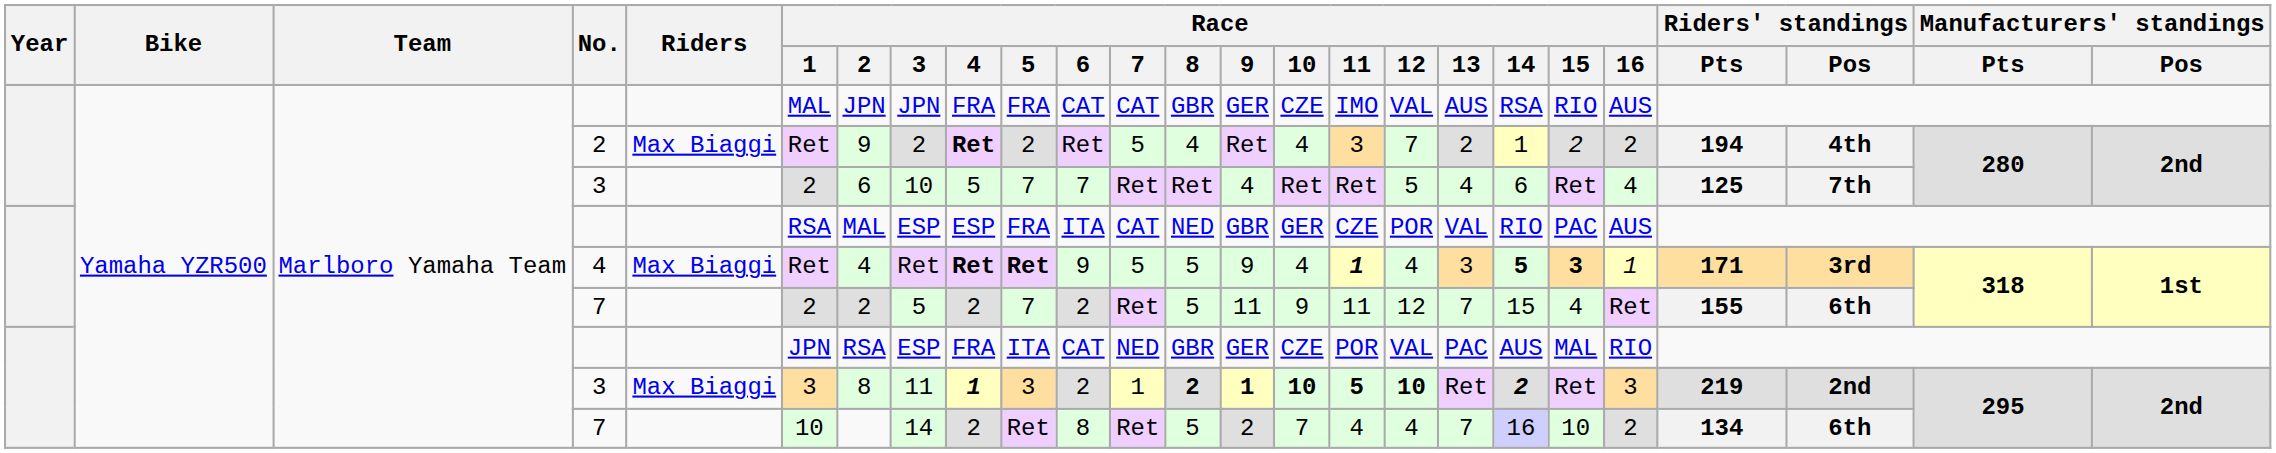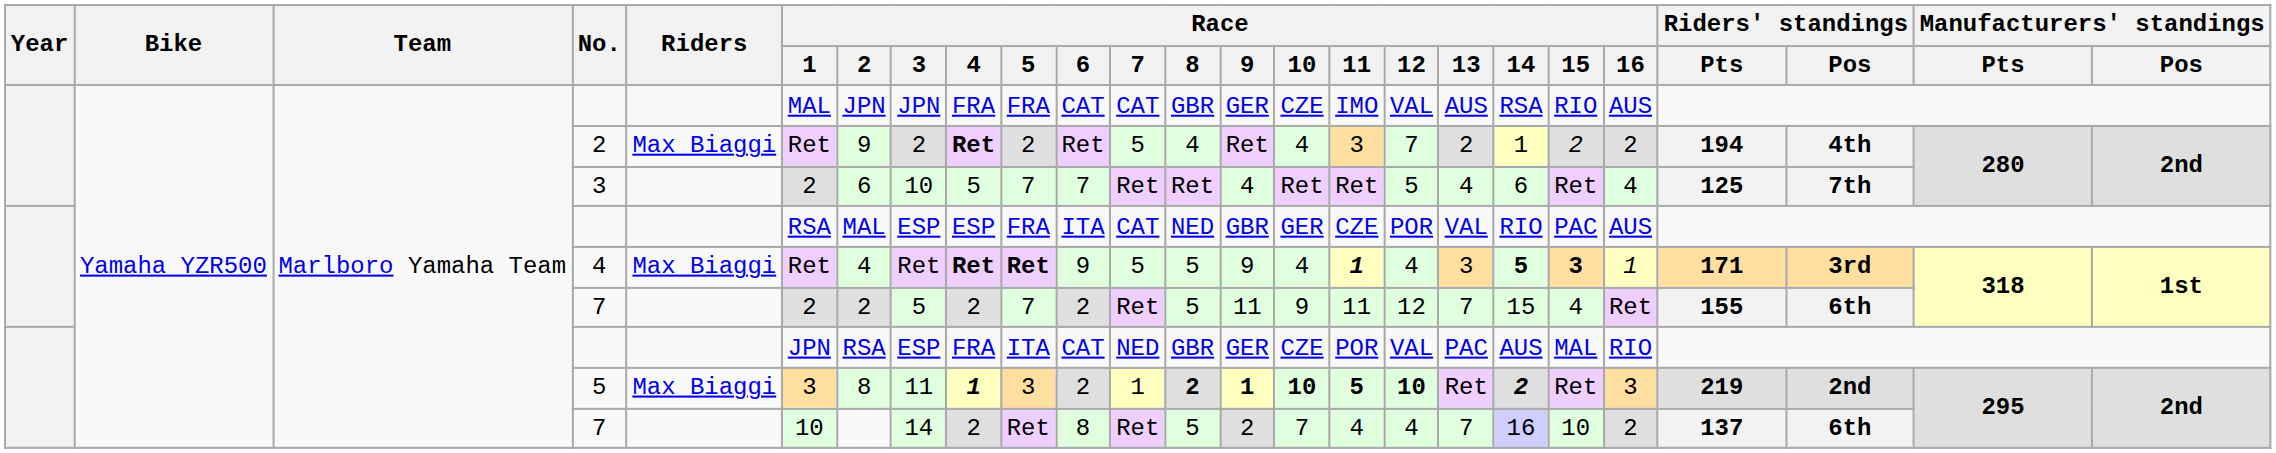(599, 388) 3 -> (599, 388) 5
(1722, 428) 134 -> (1722, 428) 137
